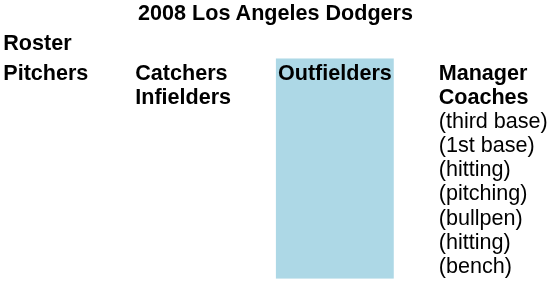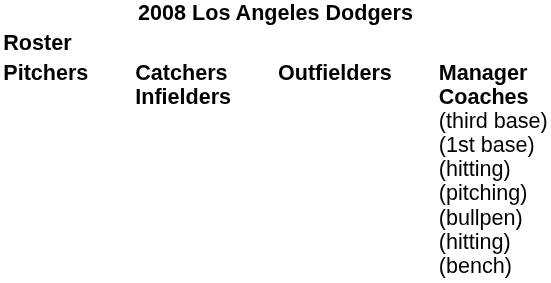(335, 72) lightblue background -> (335, 72) no background
